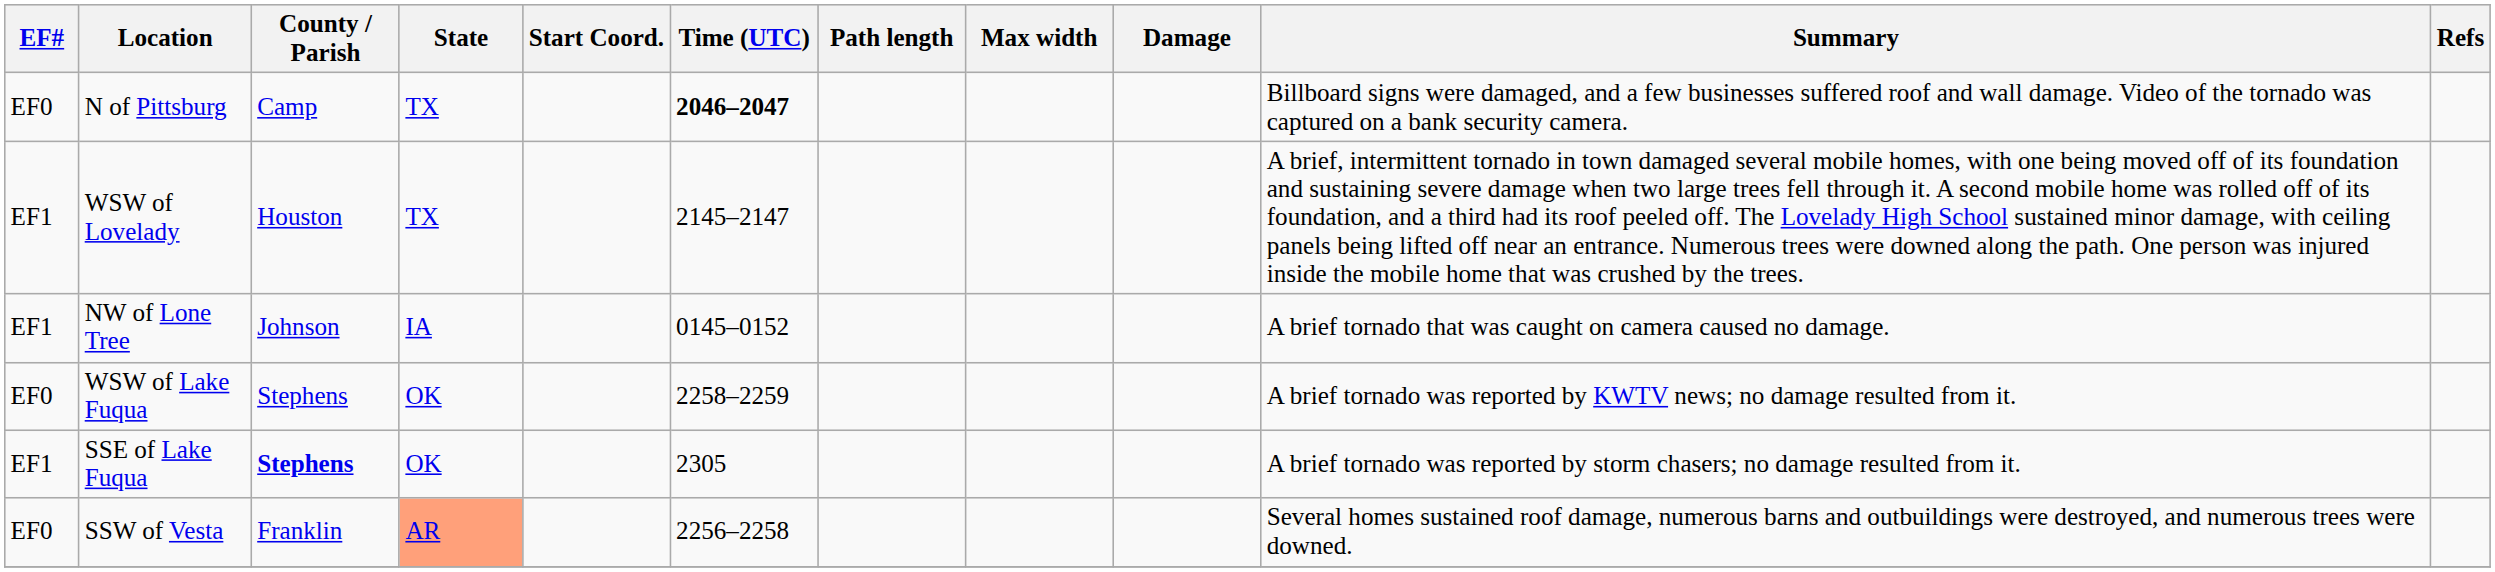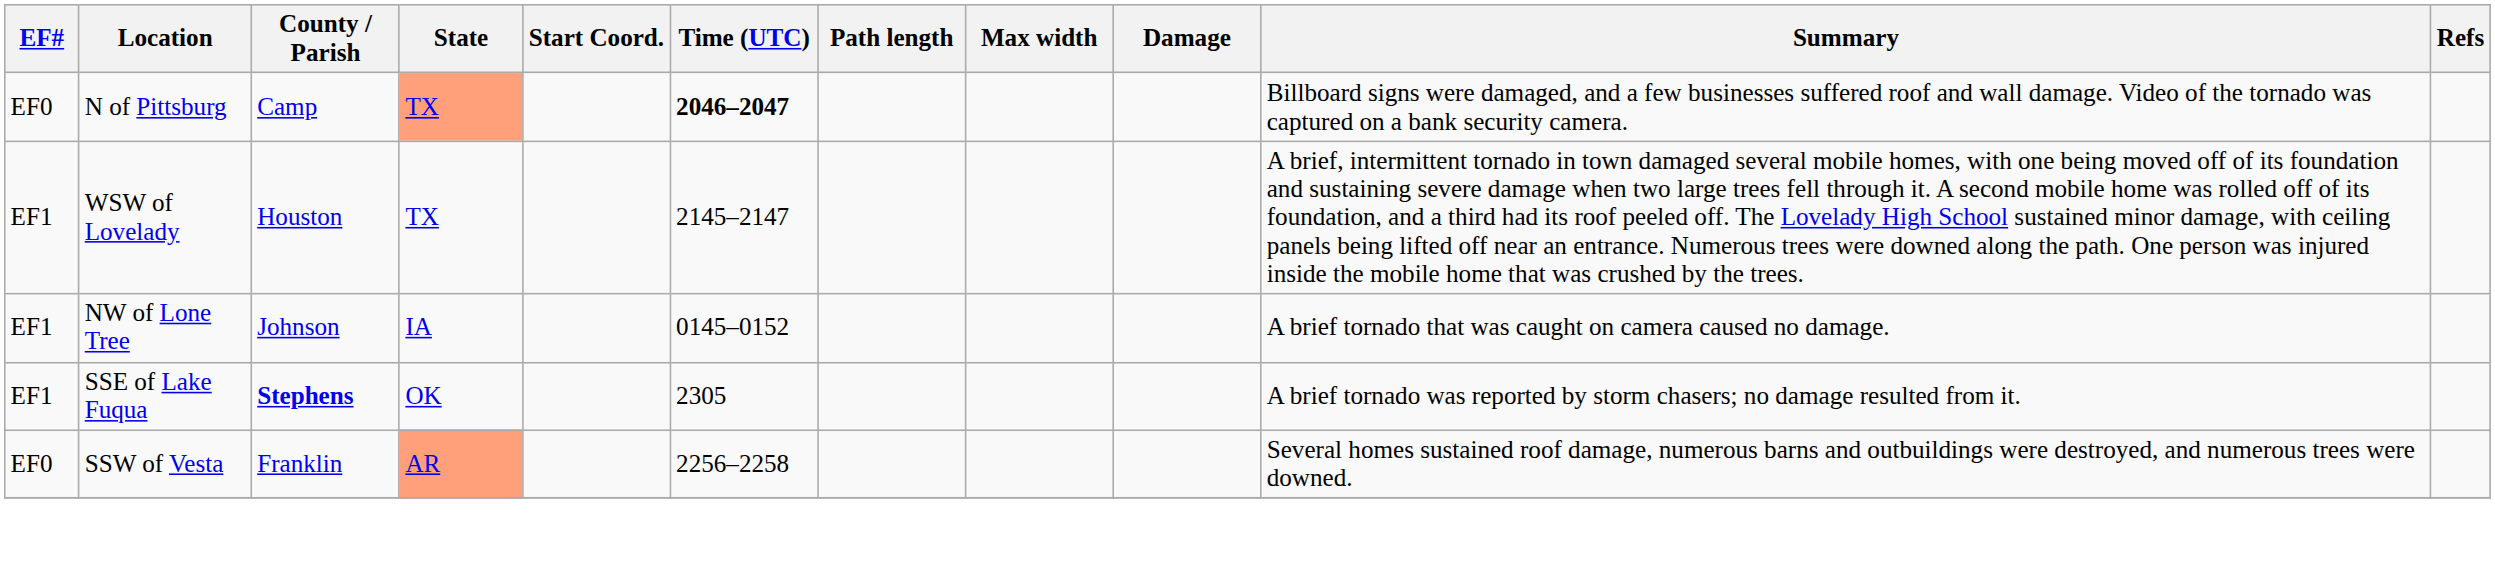(422, 106) no background -> (422, 106) lightsalmon background
- row: (157, 395)
